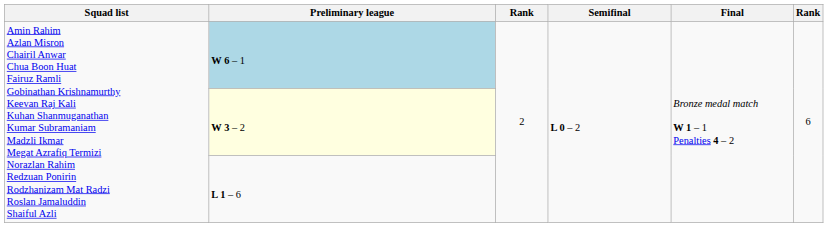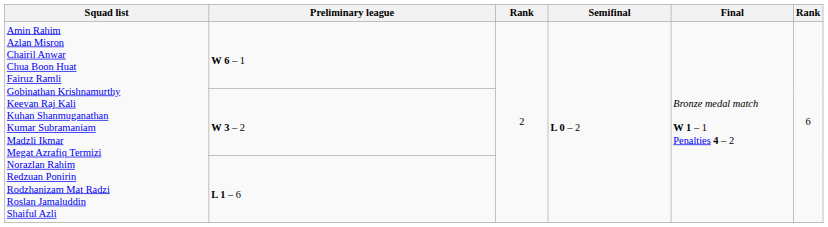(228, 61) lightblue background -> (228, 61) no background
(228, 128) lightyellow background -> (228, 128) no background
